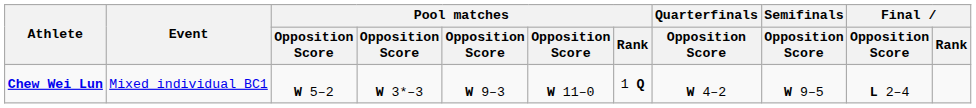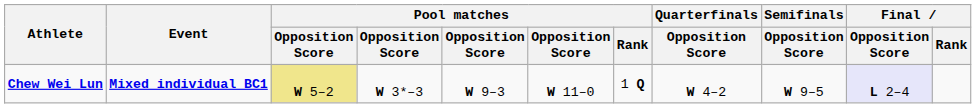(189, 84) normal -> (189, 84) bold
(314, 91) no background -> (314, 91) khaki background
(890, 91) no background -> (890, 91) lavender background
